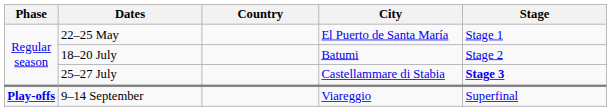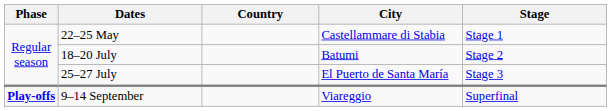(385, 34) El Puerto de Santa María -> (383, 34) Castellammare di Stabia
(383, 74) Castellammare di Stabia -> (385, 74) El Puerto de Santa María
(485, 74) bold -> (484, 74) normal
